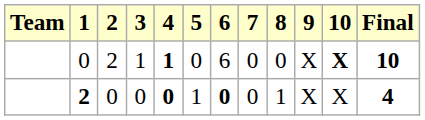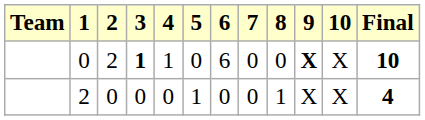(140, 59) normal -> (140, 59) bold
(168, 59) bold -> (168, 59) normal
(309, 59) normal -> (309, 59) bold
(340, 59) bold -> (340, 59) normal
(84, 96) bold -> (84, 96) normal
(168, 96) bold -> (168, 96) normal
(225, 96) bold -> (225, 96) normal
